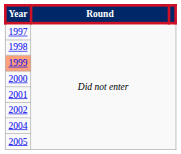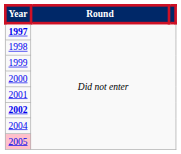(18, 32) normal -> (18, 32) bold
(18, 63) lightsalmon background -> (18, 63) no background
(18, 110) normal -> (18, 110) bold
(18, 142) no background -> (18, 142) pink background
